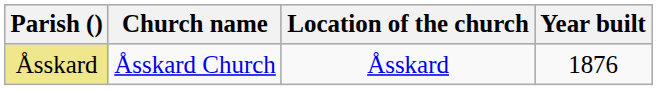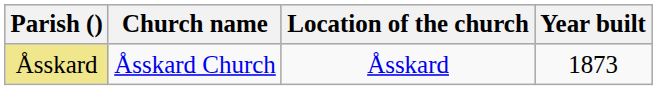(593, 63) 1876 -> (593, 63) 1873
